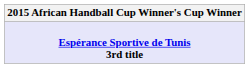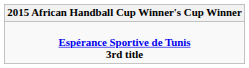(125, 48) lavender background -> (125, 48) no background
